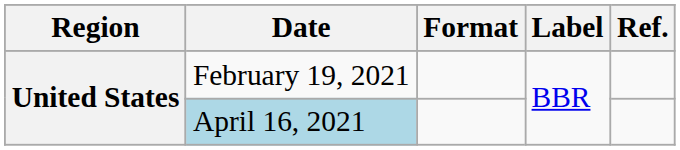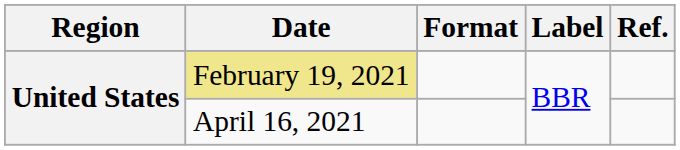(301, 74) no background -> (301, 74) khaki background
(279, 121) lightblue background -> (279, 121) no background
